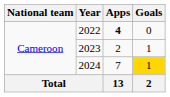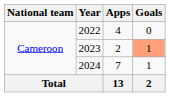(118, 30) bold -> (118, 30) normal
(149, 48) no background -> (149, 48) lightsalmon background
(149, 65) gold background -> (149, 65) no background
